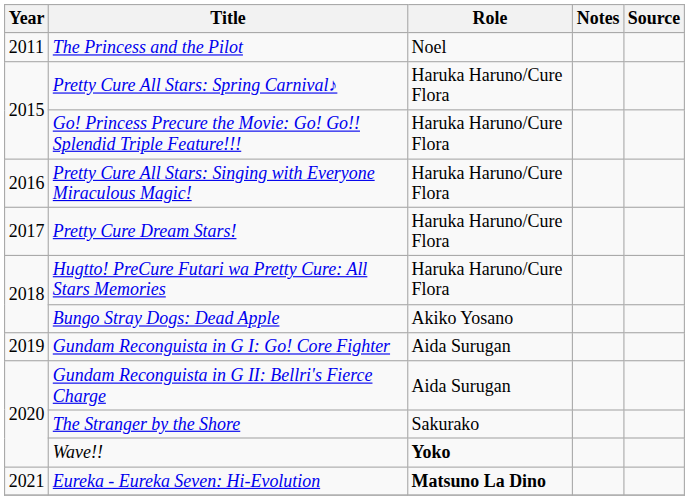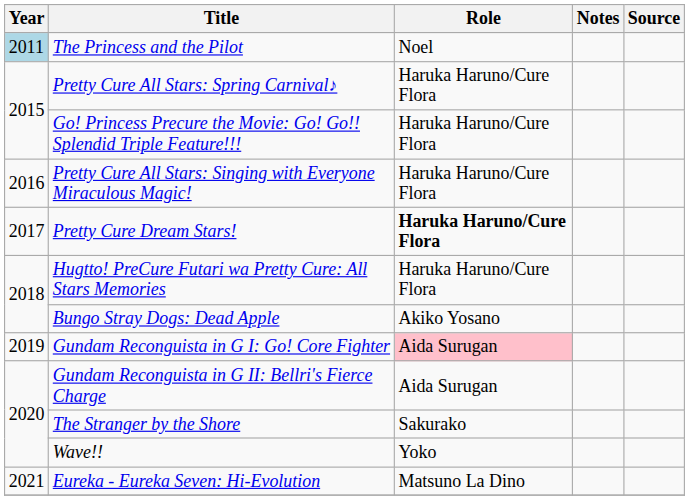(26, 47) no background -> (26, 47) lightblue background
(487, 231) normal -> (482, 231) bold
(461, 346) no background -> (448, 346) pink background
(431, 452) bold -> (417, 452) normal
(479, 480) bold -> (462, 480) normal
